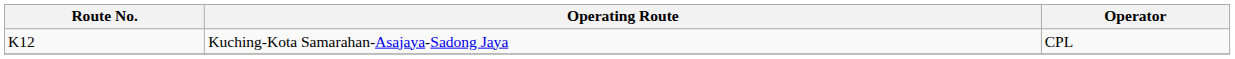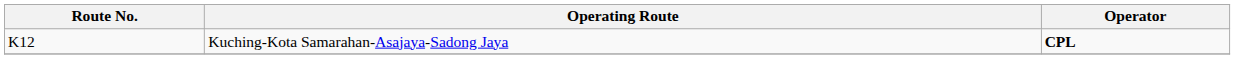(1059, 41) normal -> (1060, 41) bold
